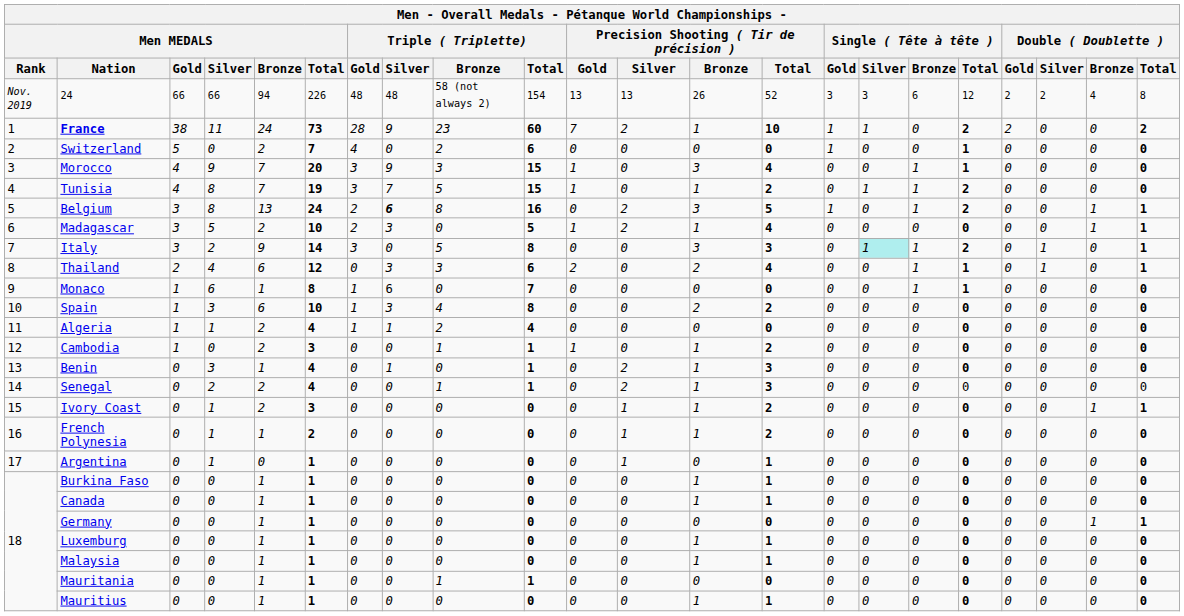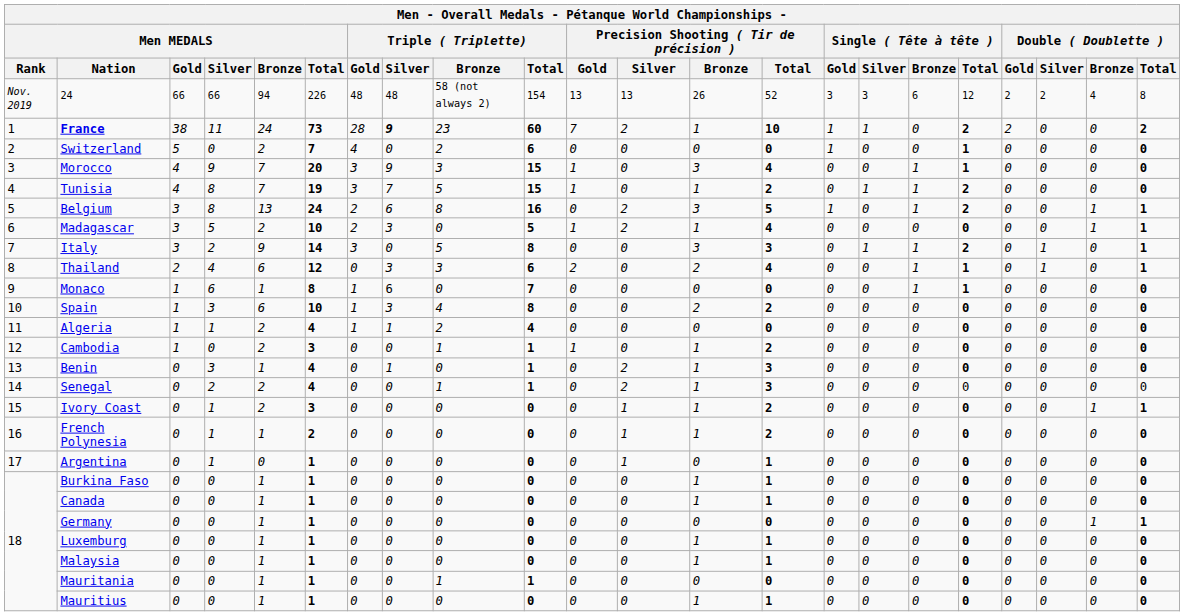(389, 129) normal -> (389, 129) bold
(389, 208) bold -> (389, 208) normal
(866, 248) paleturquoise background -> (866, 248) no background
